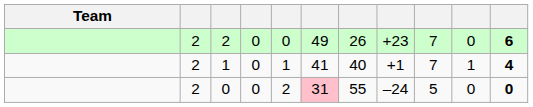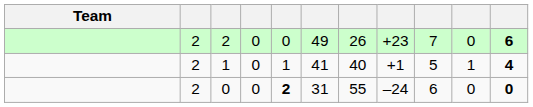(433, 65) 7 -> (433, 65) 5
(286, 89) normal -> (286, 89) bold
(320, 89) pink background -> (320, 89) no background
(433, 89) 5 -> (433, 89) 6
